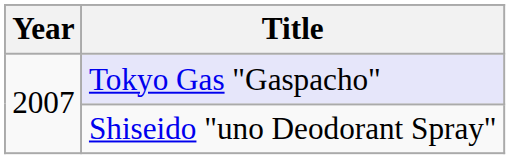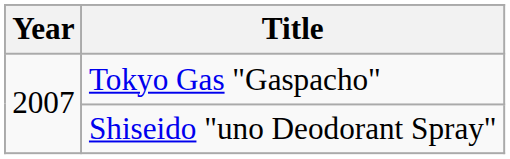(235, 78) lavender background -> (235, 78) no background
